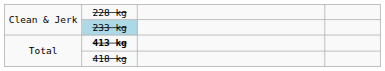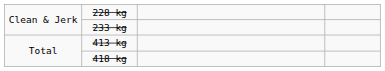(110, 28) lightblue background -> (110, 28) no background
(110, 43) bold -> (110, 43) normal
